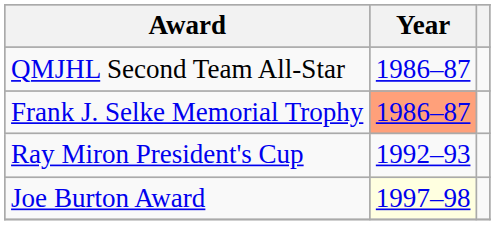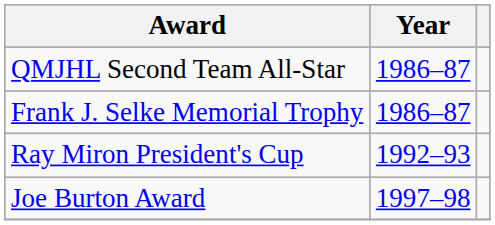(423, 111) lightsalmon background -> (423, 111) no background
(423, 197) lightyellow background -> (423, 197) no background
